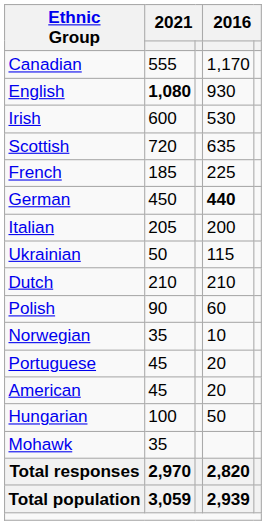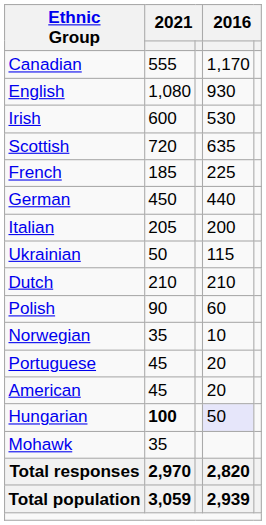(170, 91) bold -> (170, 91) normal
(221, 200) bold -> (221, 200) normal
(163, 417) normal -> (163, 417) bold
(216, 417) no background -> (216, 417) lavender background
